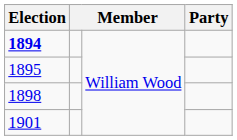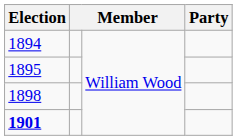(25, 43) bold -> (25, 43) normal
(25, 122) normal -> (25, 122) bold
